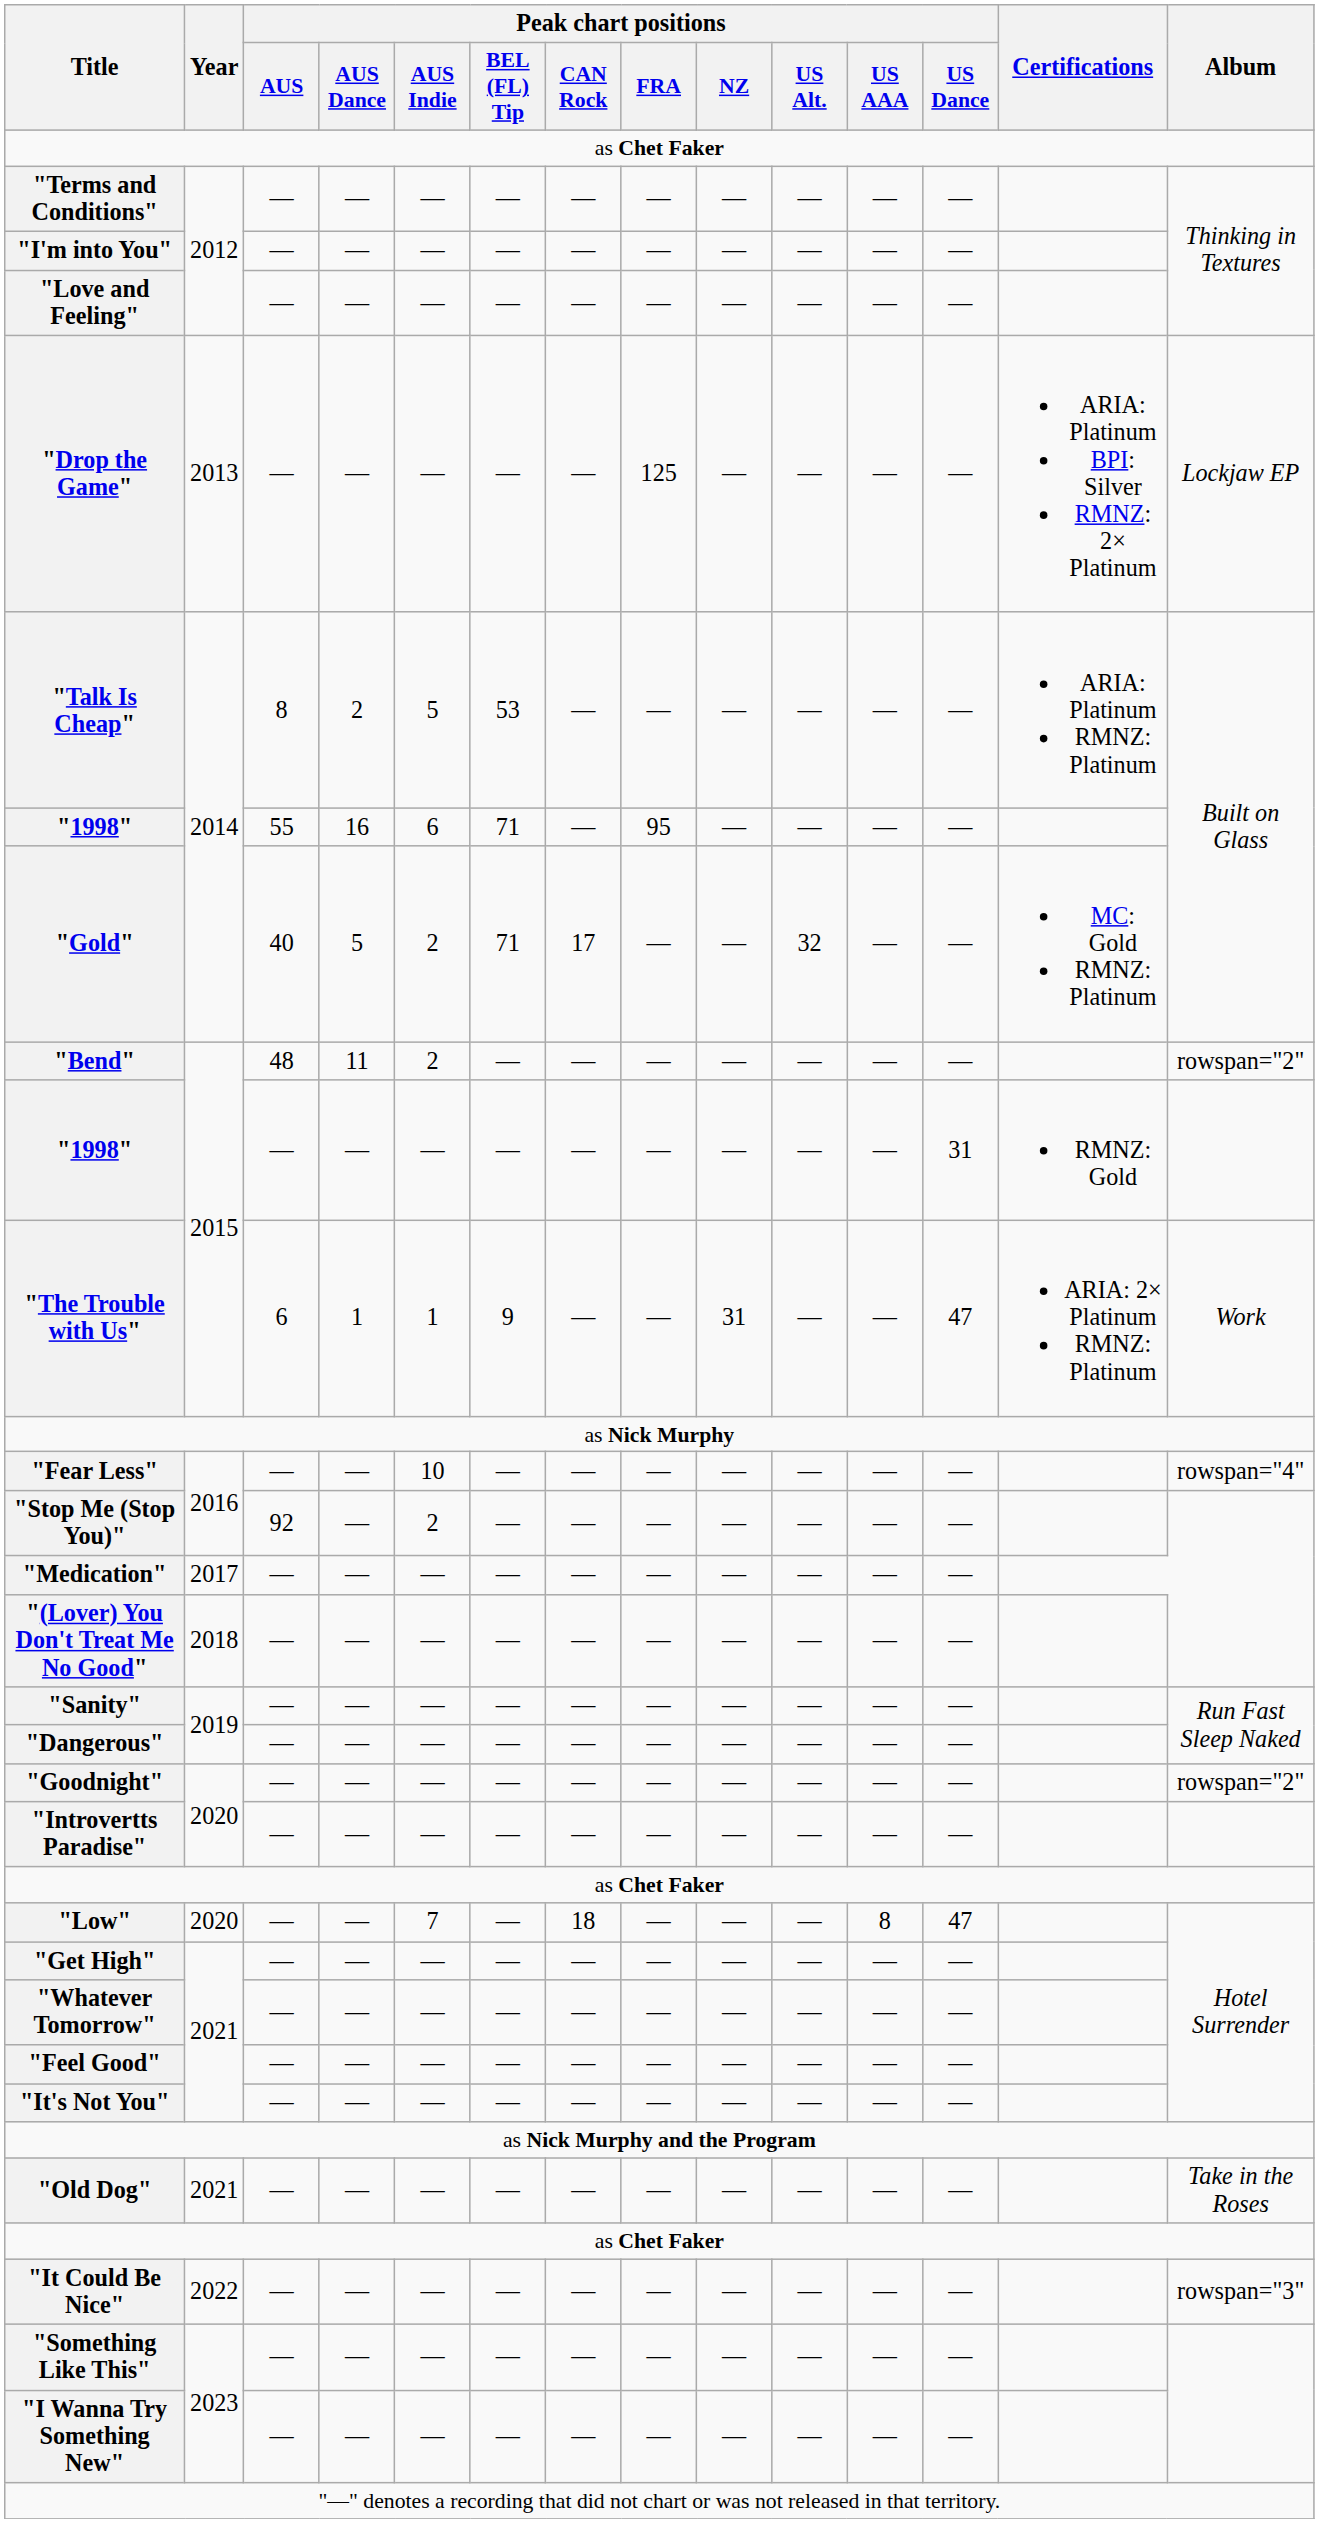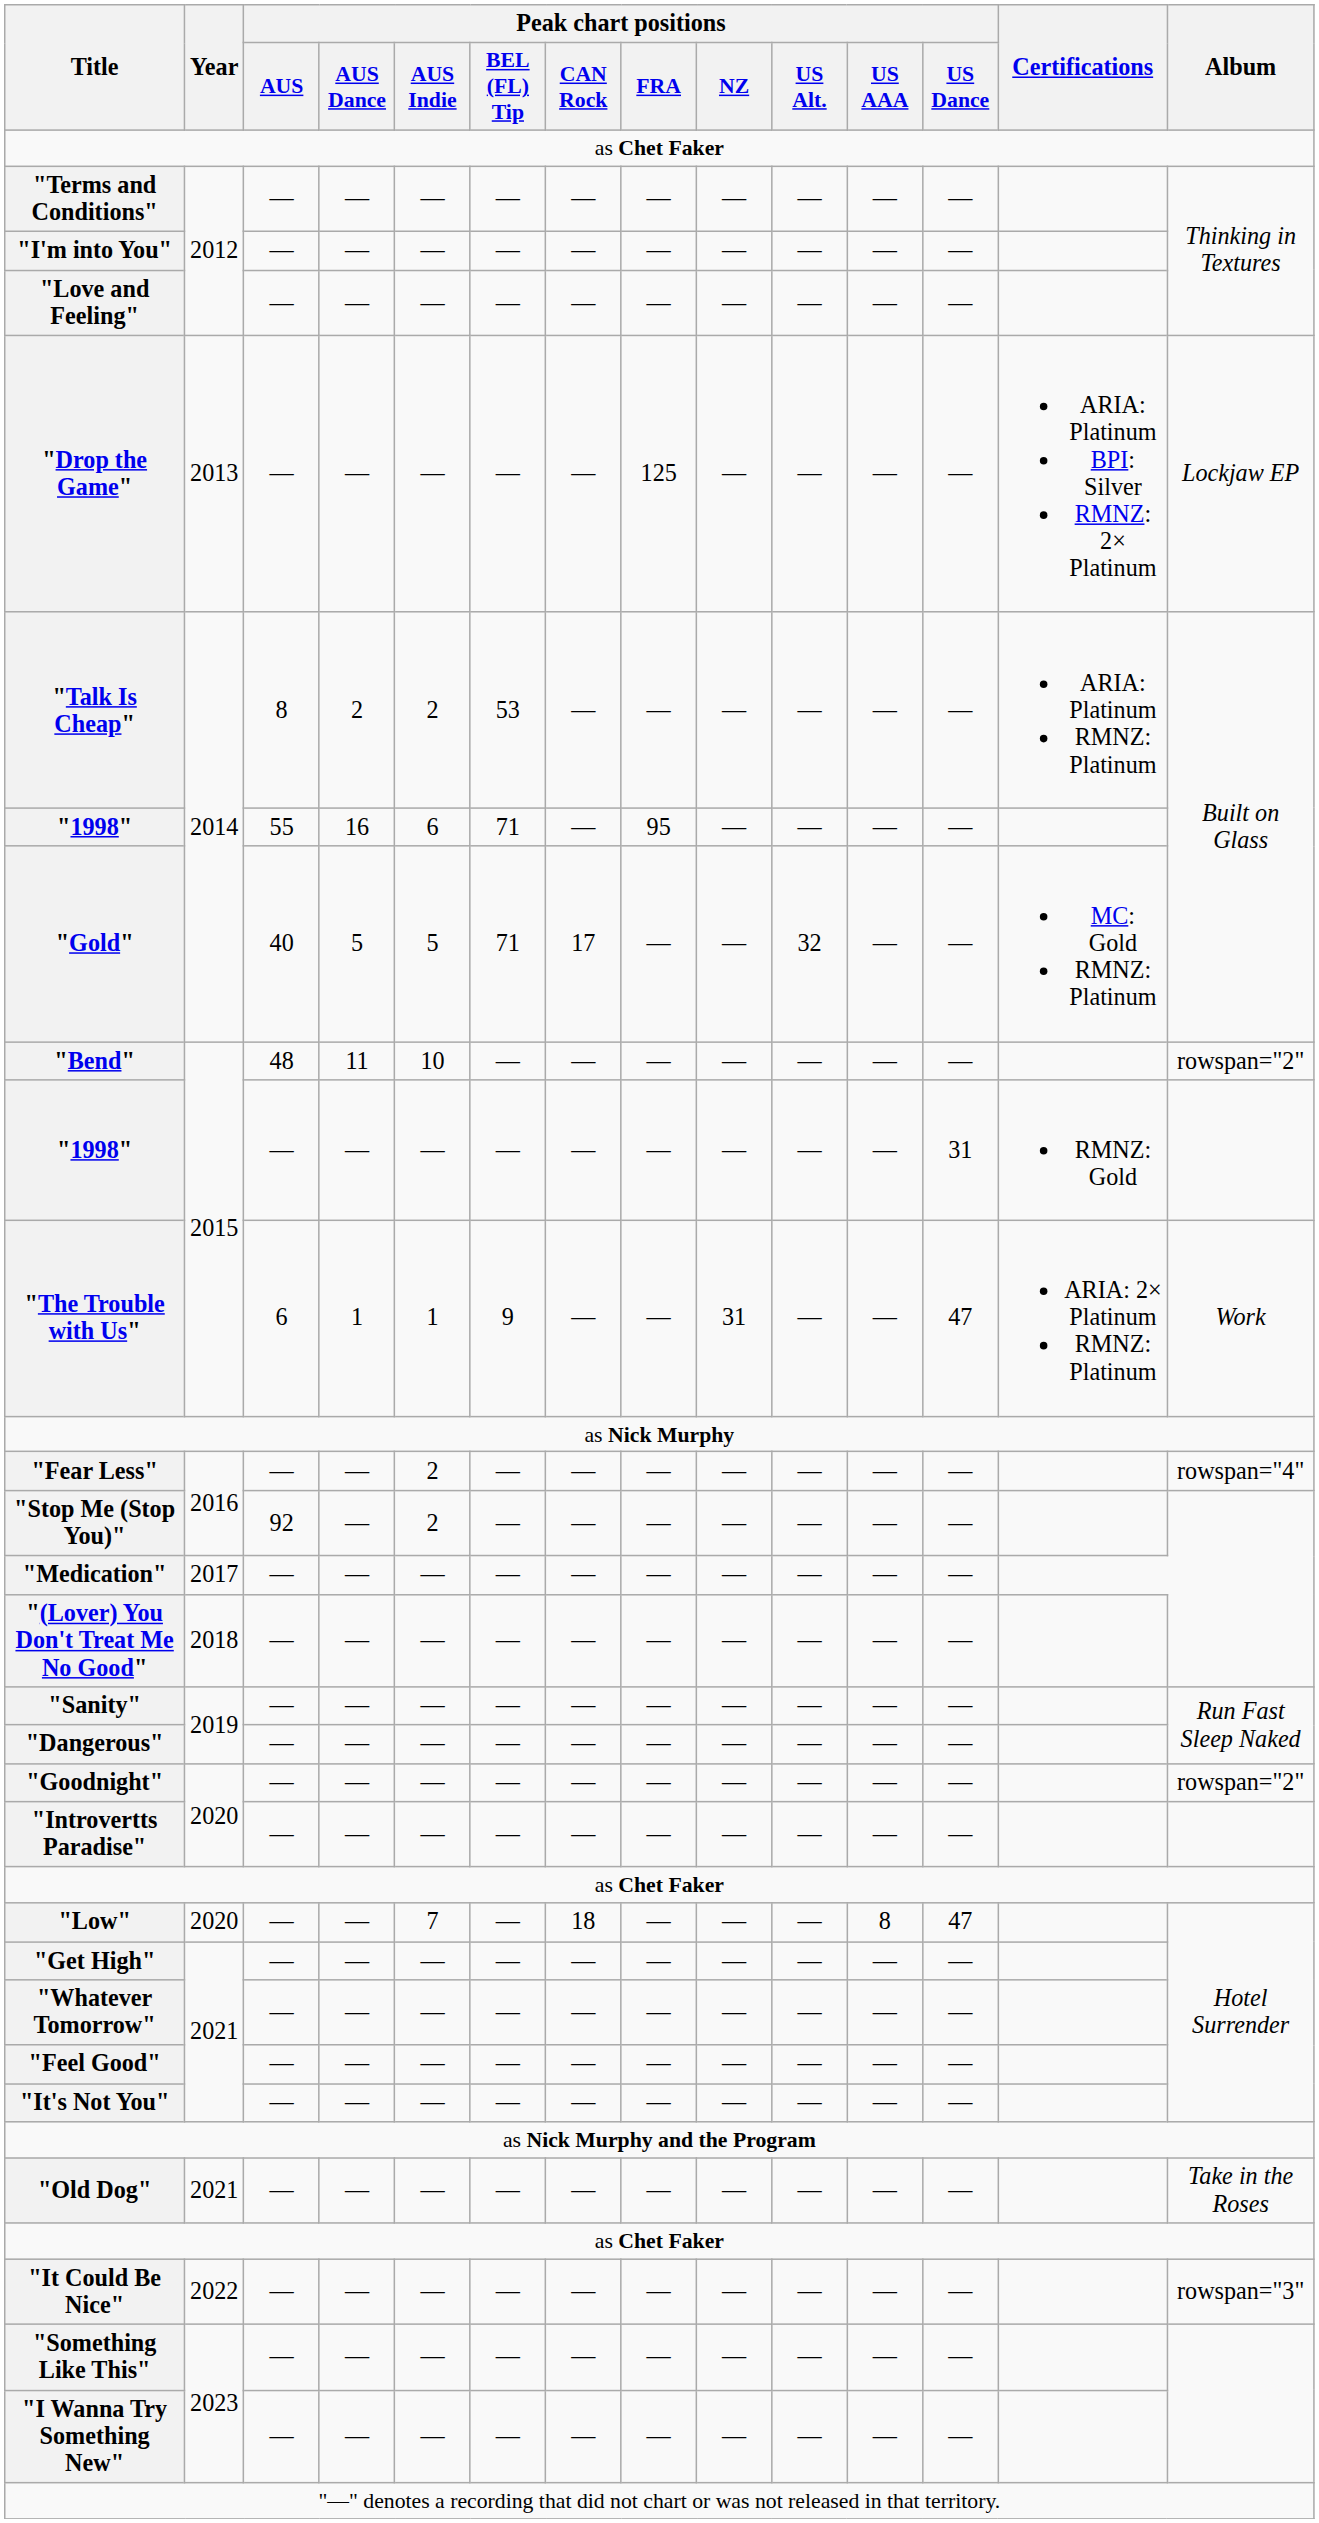(432, 709) 5 -> (432, 709) 2
(432, 943) 2 -> (432, 943) 5
(432, 1060) 2 -> (432, 1060) 10
(432, 1470) 10 -> (432, 1470) 2
